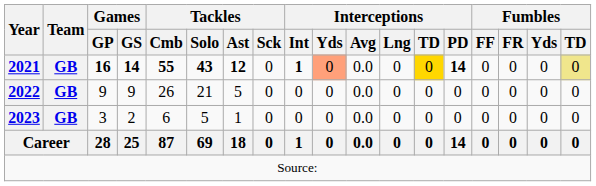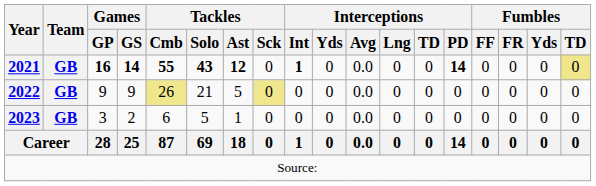(329, 67) lightsalmon background -> (329, 67) no background
(429, 67) gold background -> (429, 67) no background
(166, 92) no background -> (166, 92) khaki background
(269, 92) no background -> (269, 92) khaki background
